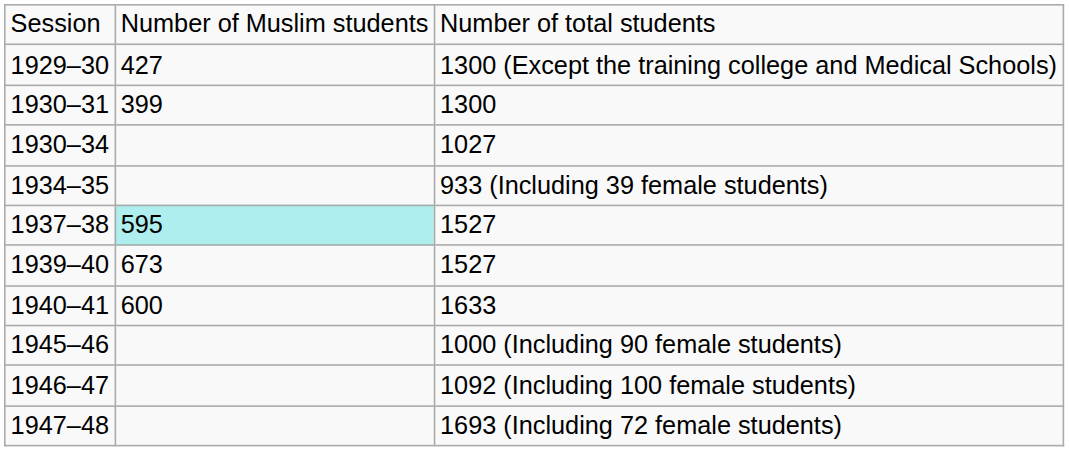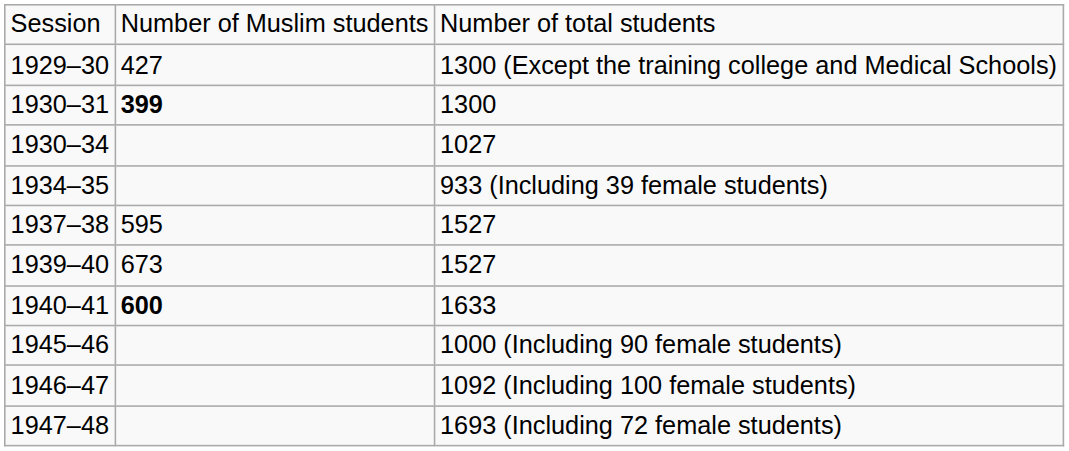(142, 104) normal -> (142, 104) bold
(142, 225) paleturquoise background -> (142, 225) no background
(142, 305) normal -> (142, 305) bold
